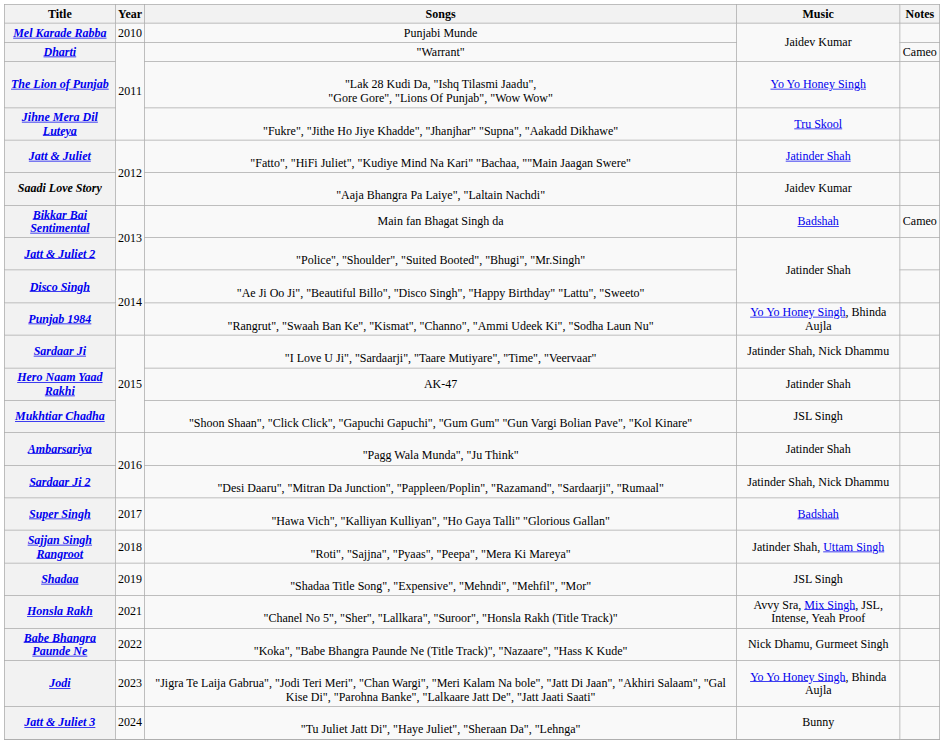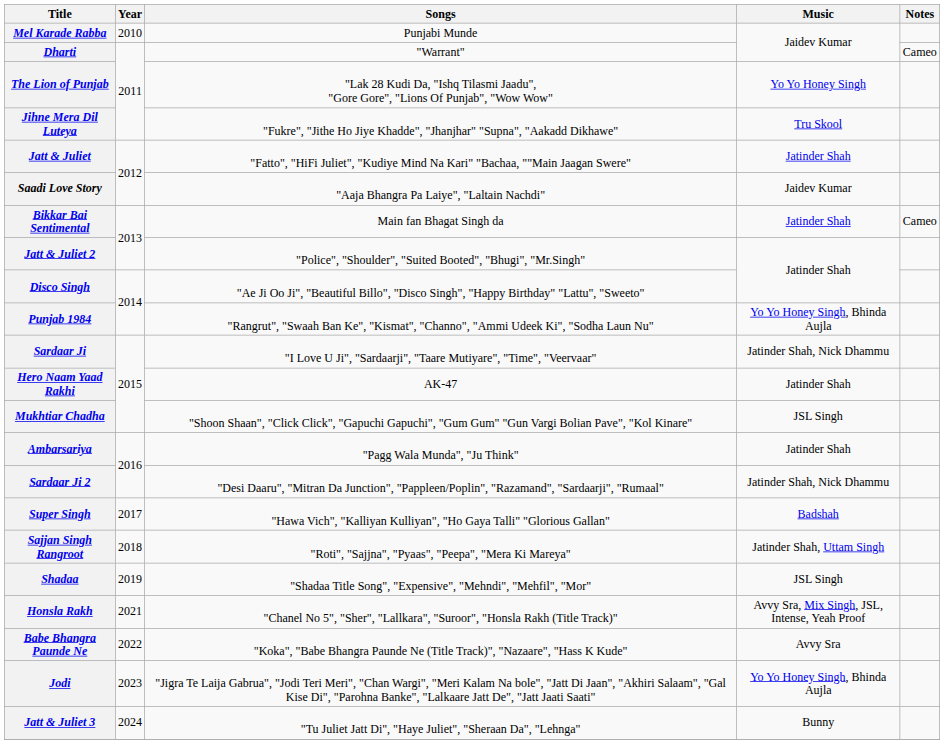(818, 221) Badshah -> (818, 221) Jatinder Shah
(818, 644) Nick Dhamu, Gurmeet Singh -> (818, 644) Avvy Sra
